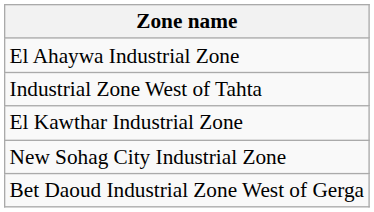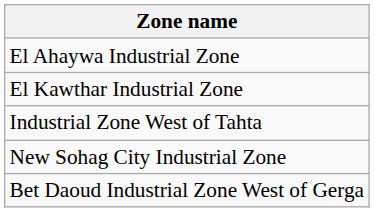(136, 88) Industrial Zone West of Tahta -> (126, 88) El Kawthar Industrial Zone
(126, 122) El Kawthar Industrial Zone -> (136, 122) Industrial Zone West of Tahta
